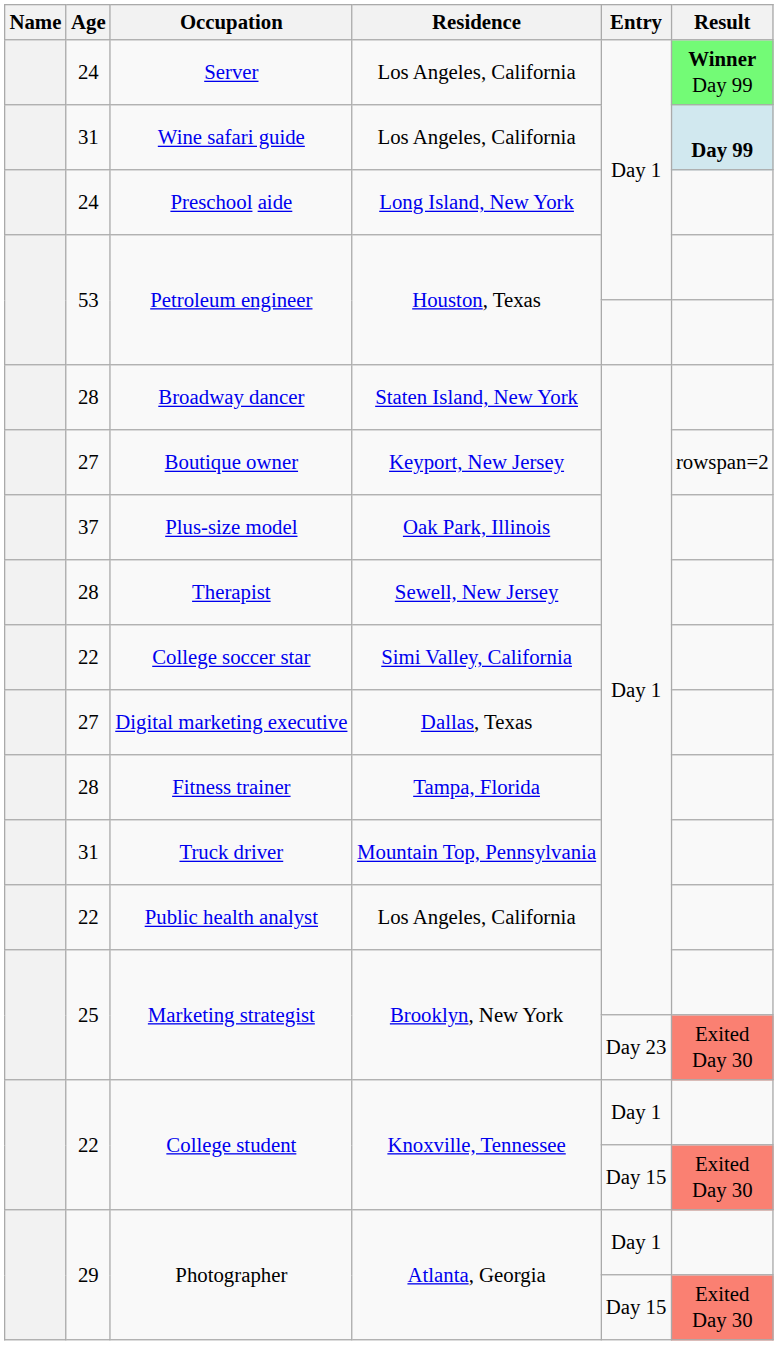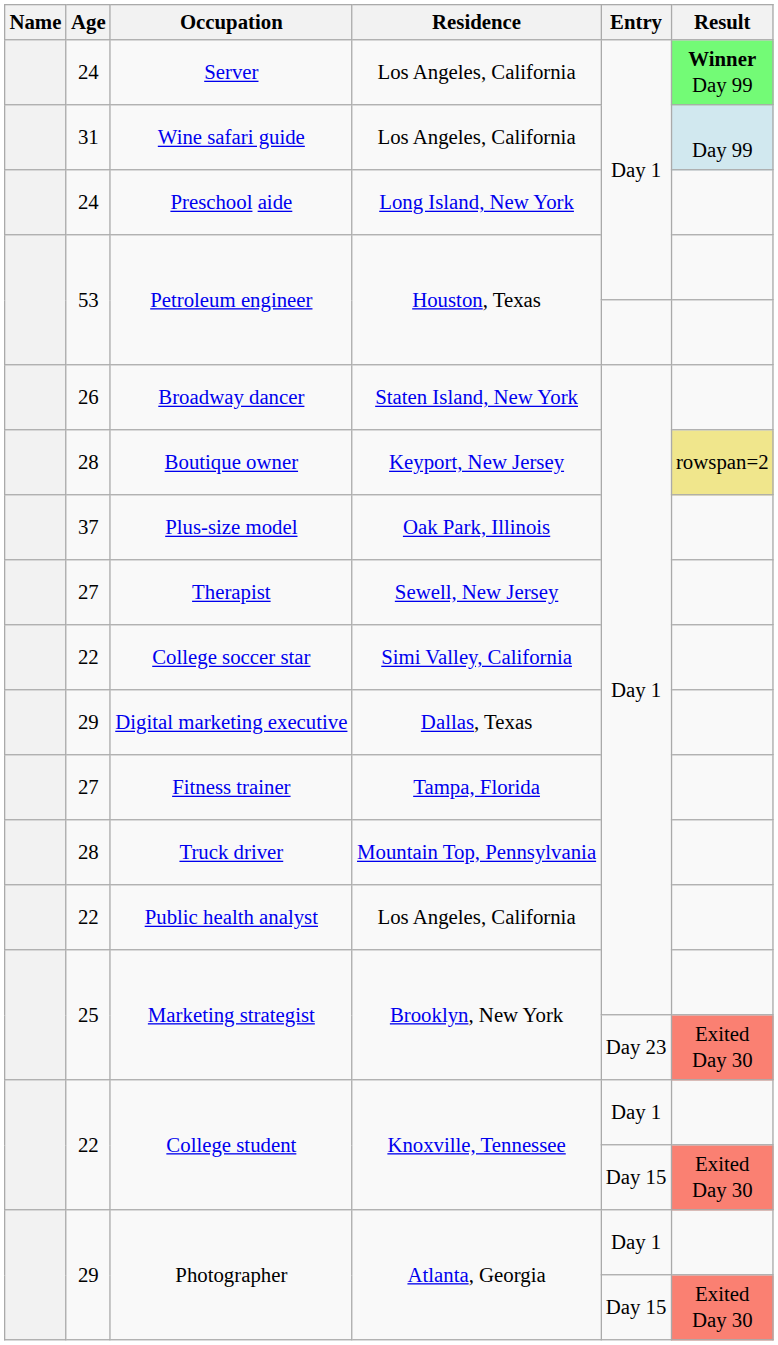(722, 150) bold -> (722, 150) normal
(88, 397) 28 -> (88, 397) 26
(88, 462) 27 -> (88, 462) 28
(722, 462) no background -> (722, 462) khaki background
(88, 592) 28 -> (88, 592) 27
(88, 722) 27 -> (88, 722) 29
(88, 787) 28 -> (88, 787) 27
(88, 852) 31 -> (88, 852) 28
